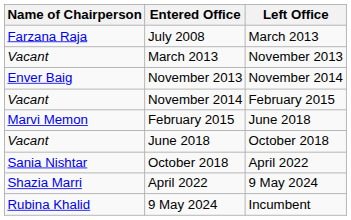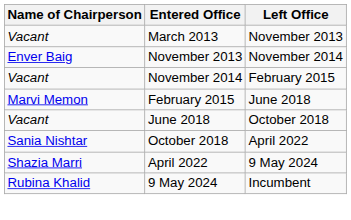- row: (176, 36)
